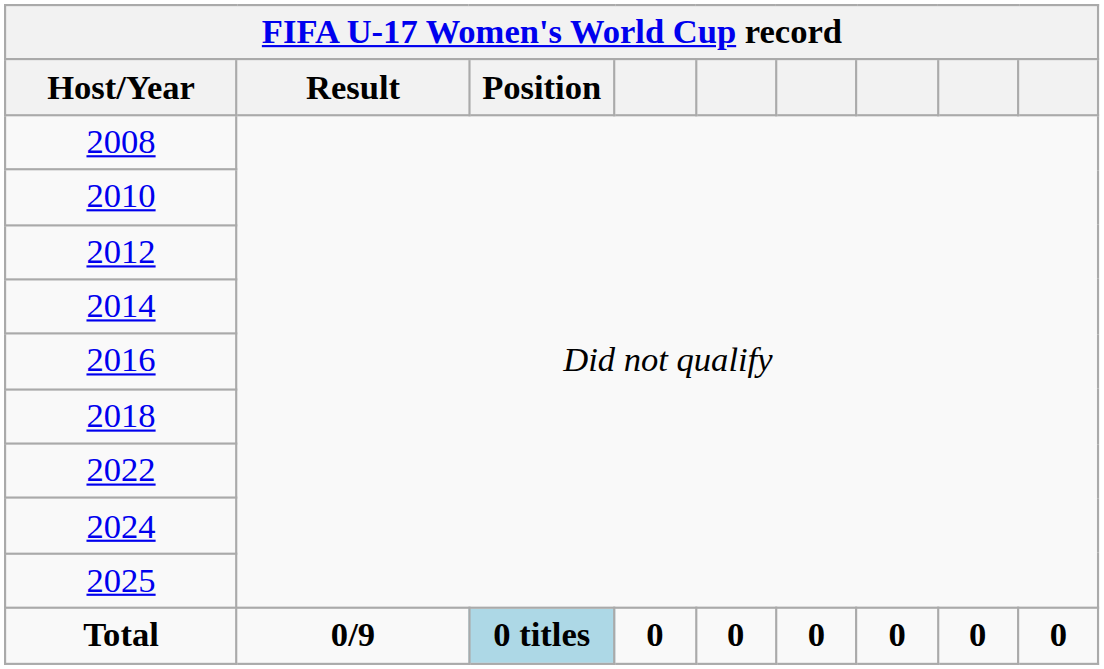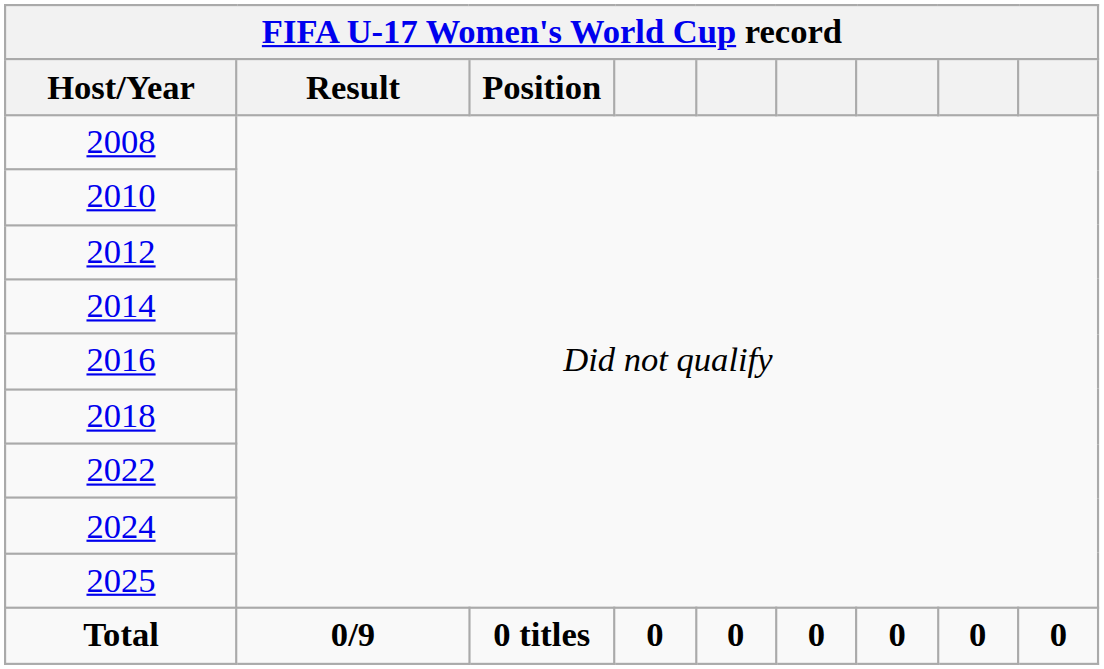(542, 634) lightblue background -> (542, 634) no background
